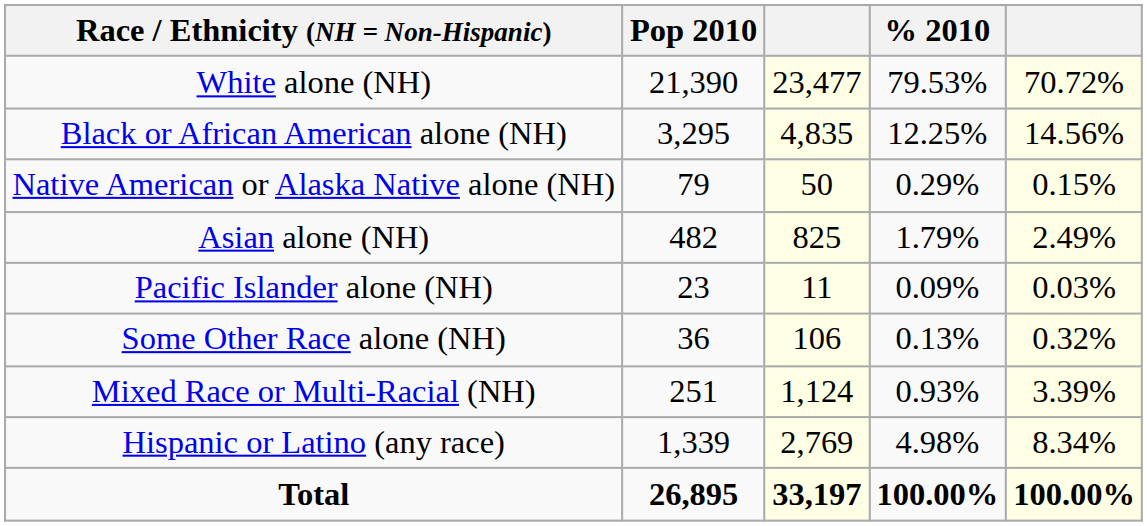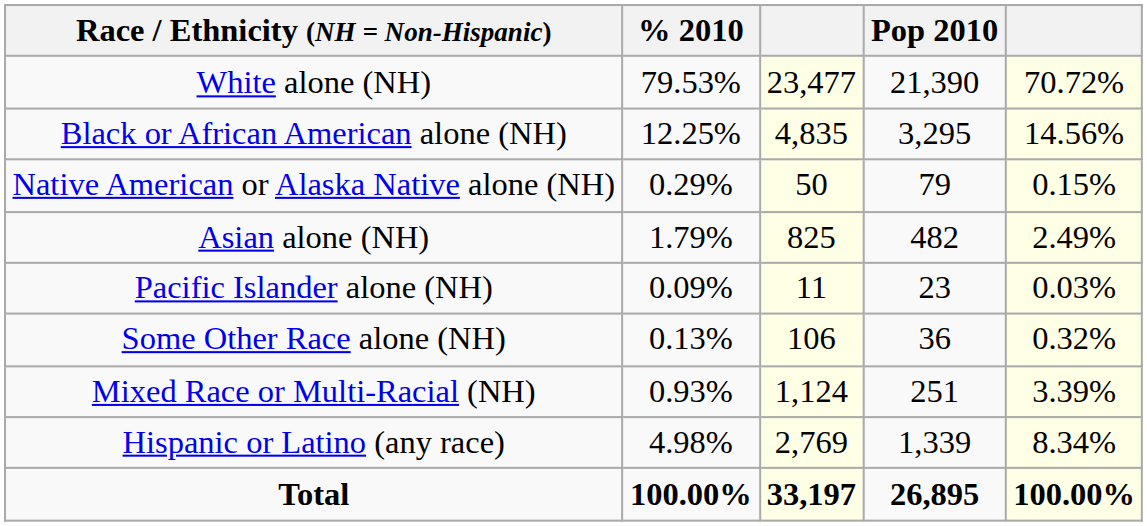columns swapped: (694, 30) <-> (937, 30)
